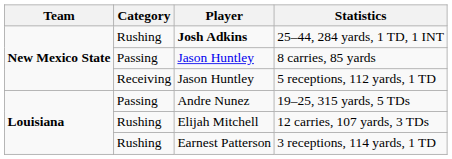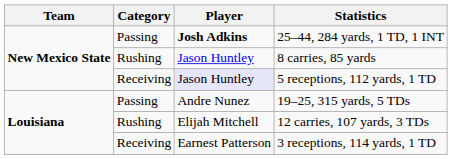(139, 36) Rushing -> (137, 36) Passing
(137, 58) Passing -> (139, 58) Rushing
(216, 79) no background -> (216, 79) lavender background
(139, 143) Rushing -> (144, 143) Receiving
